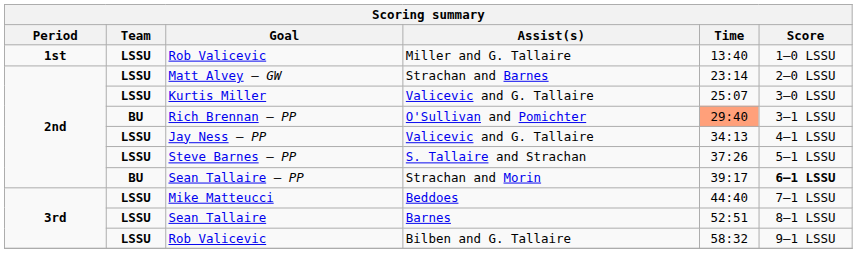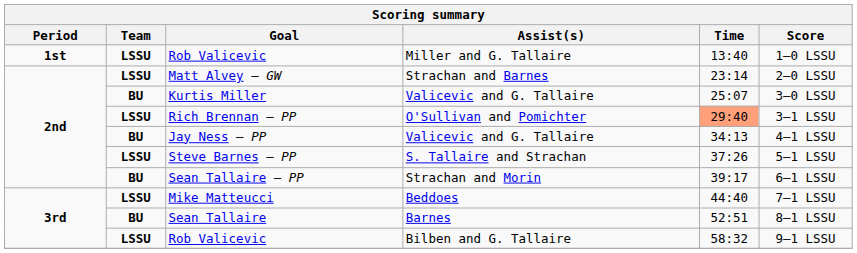(136, 96) LSSU -> (136, 96) BU
(136, 116) BU -> (136, 116) LSSU
(136, 137) LSSU -> (136, 137) BU
(806, 177) bold -> (806, 177) normal
(136, 218) LSSU -> (136, 218) BU
